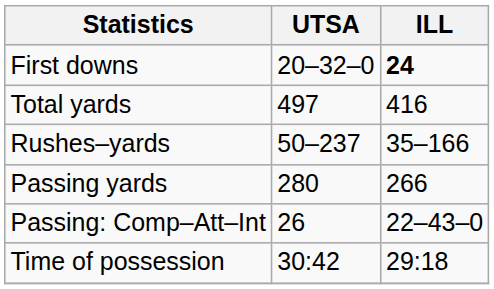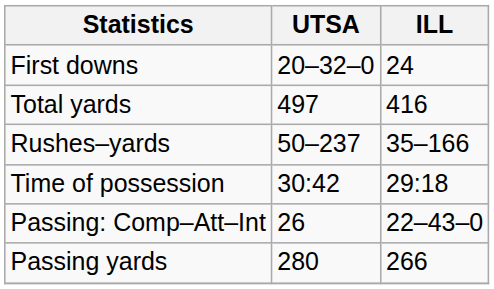(400, 64) bold -> (400, 64) normal
rows swapped: (89, 183) <-> (118, 262)
